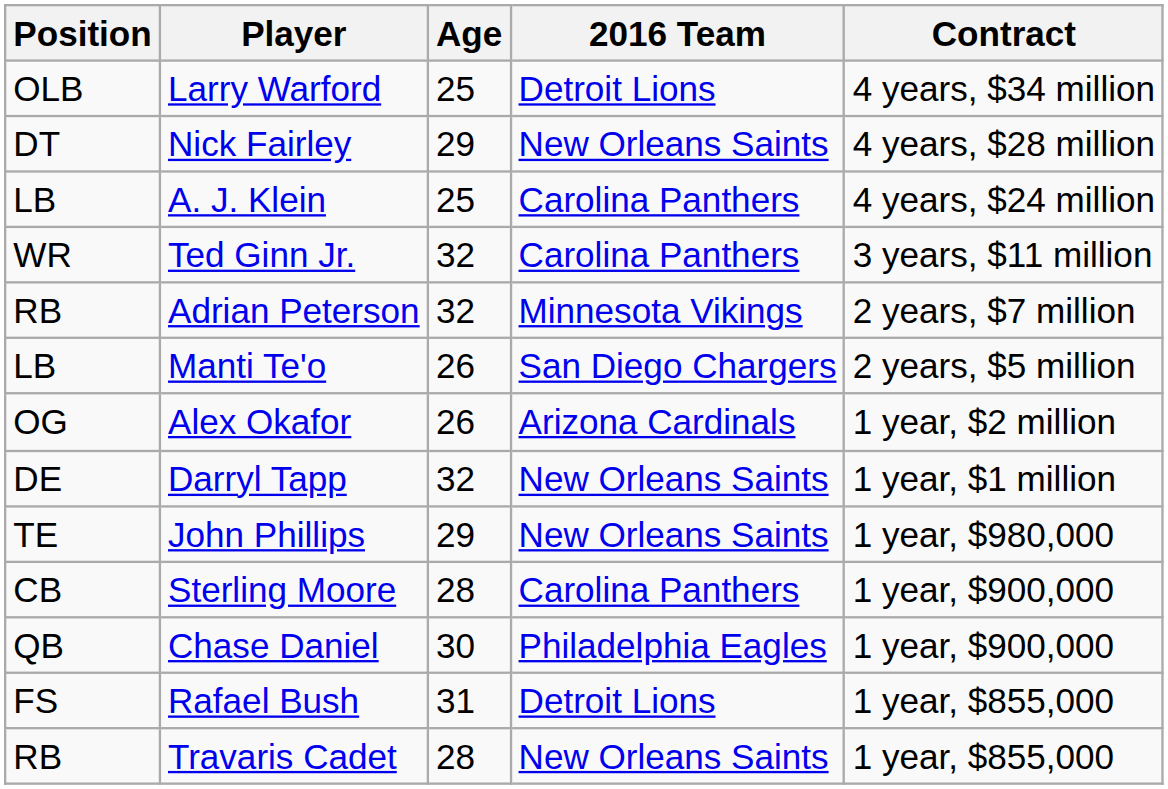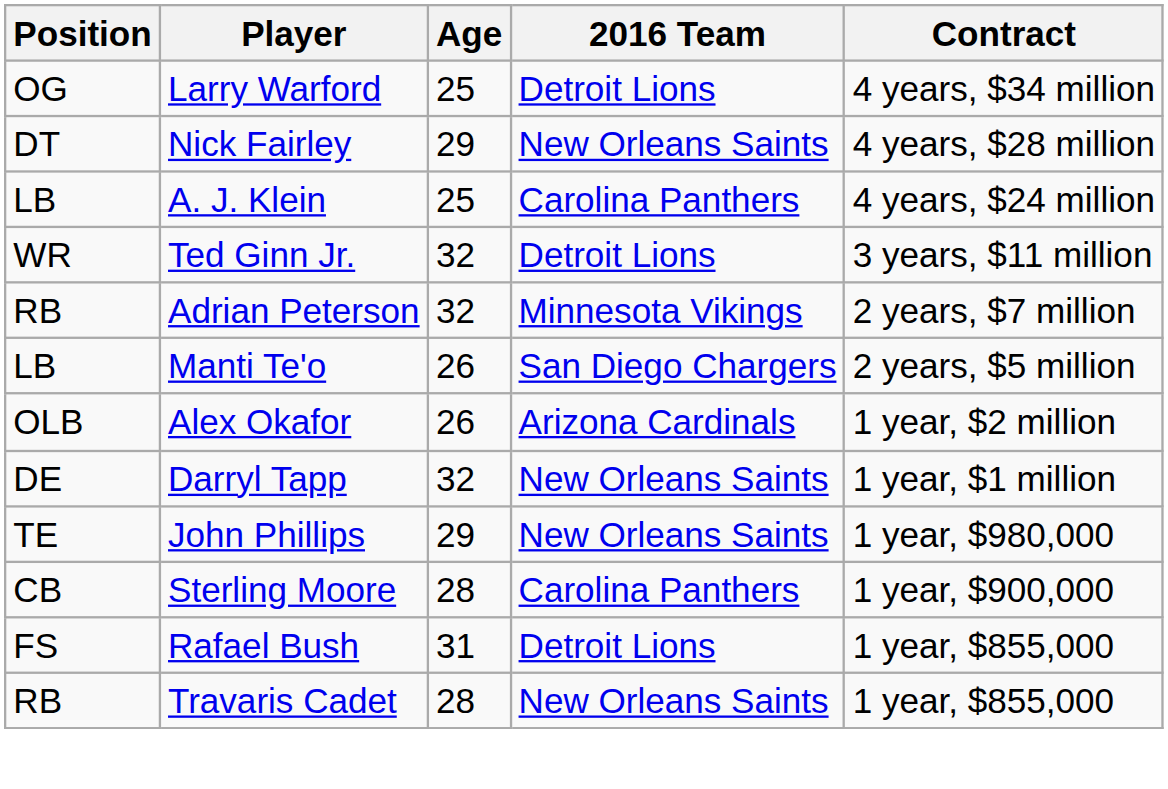(48, 89) OLB -> (41, 89) OG
(659, 255) Carolina Panthers -> (617, 255) Detroit Lions
(41, 422) OG -> (48, 422) OLB
- row: (273, 645)
